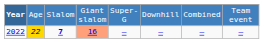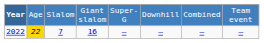(60, 32) bold -> (60, 32) normal
(92, 32) lightsalmon background -> (92, 32) no background
